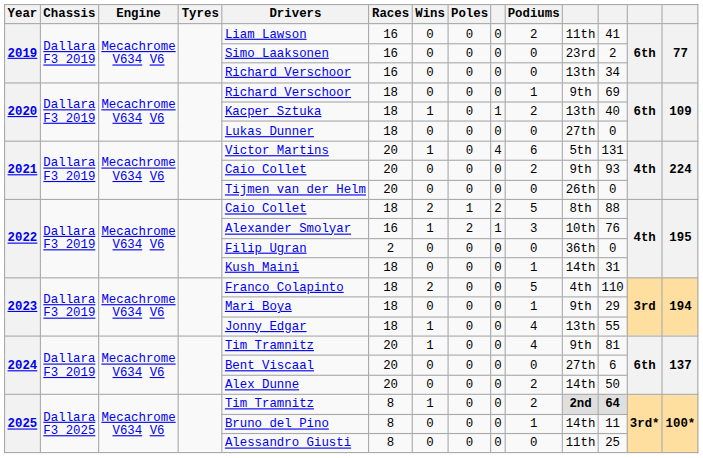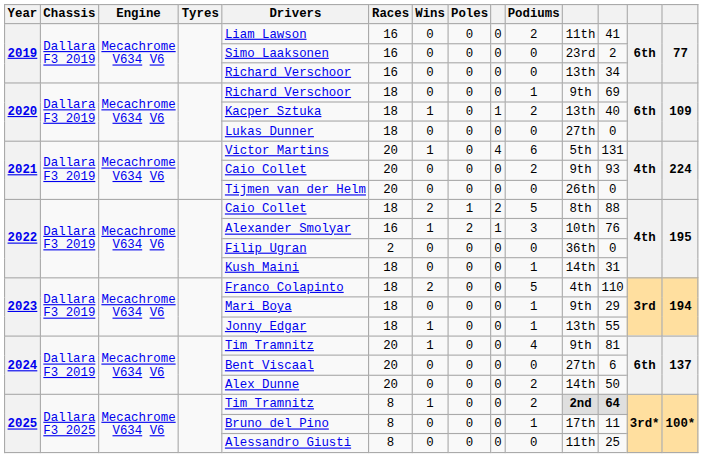(534, 326) 4 -> (534, 326) 1
(581, 424) 14th -> (581, 424) 17th
